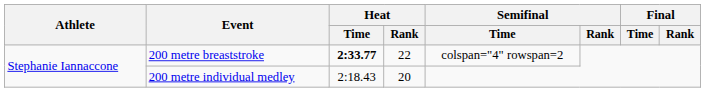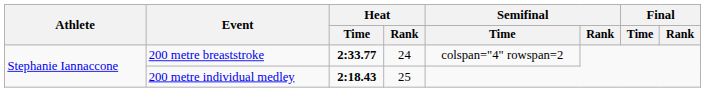(404, 56) 22 -> (404, 56) 24
(357, 76) normal -> (357, 76) bold
(404, 76) 20 -> (404, 76) 25
